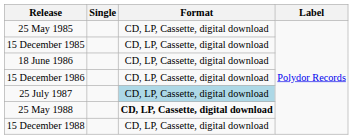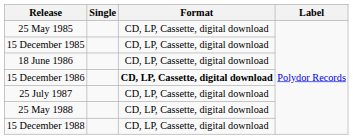(197, 77) normal -> (197, 77) bold
(197, 93) lightblue background -> (197, 93) no background
(197, 110) bold -> (197, 110) normal
